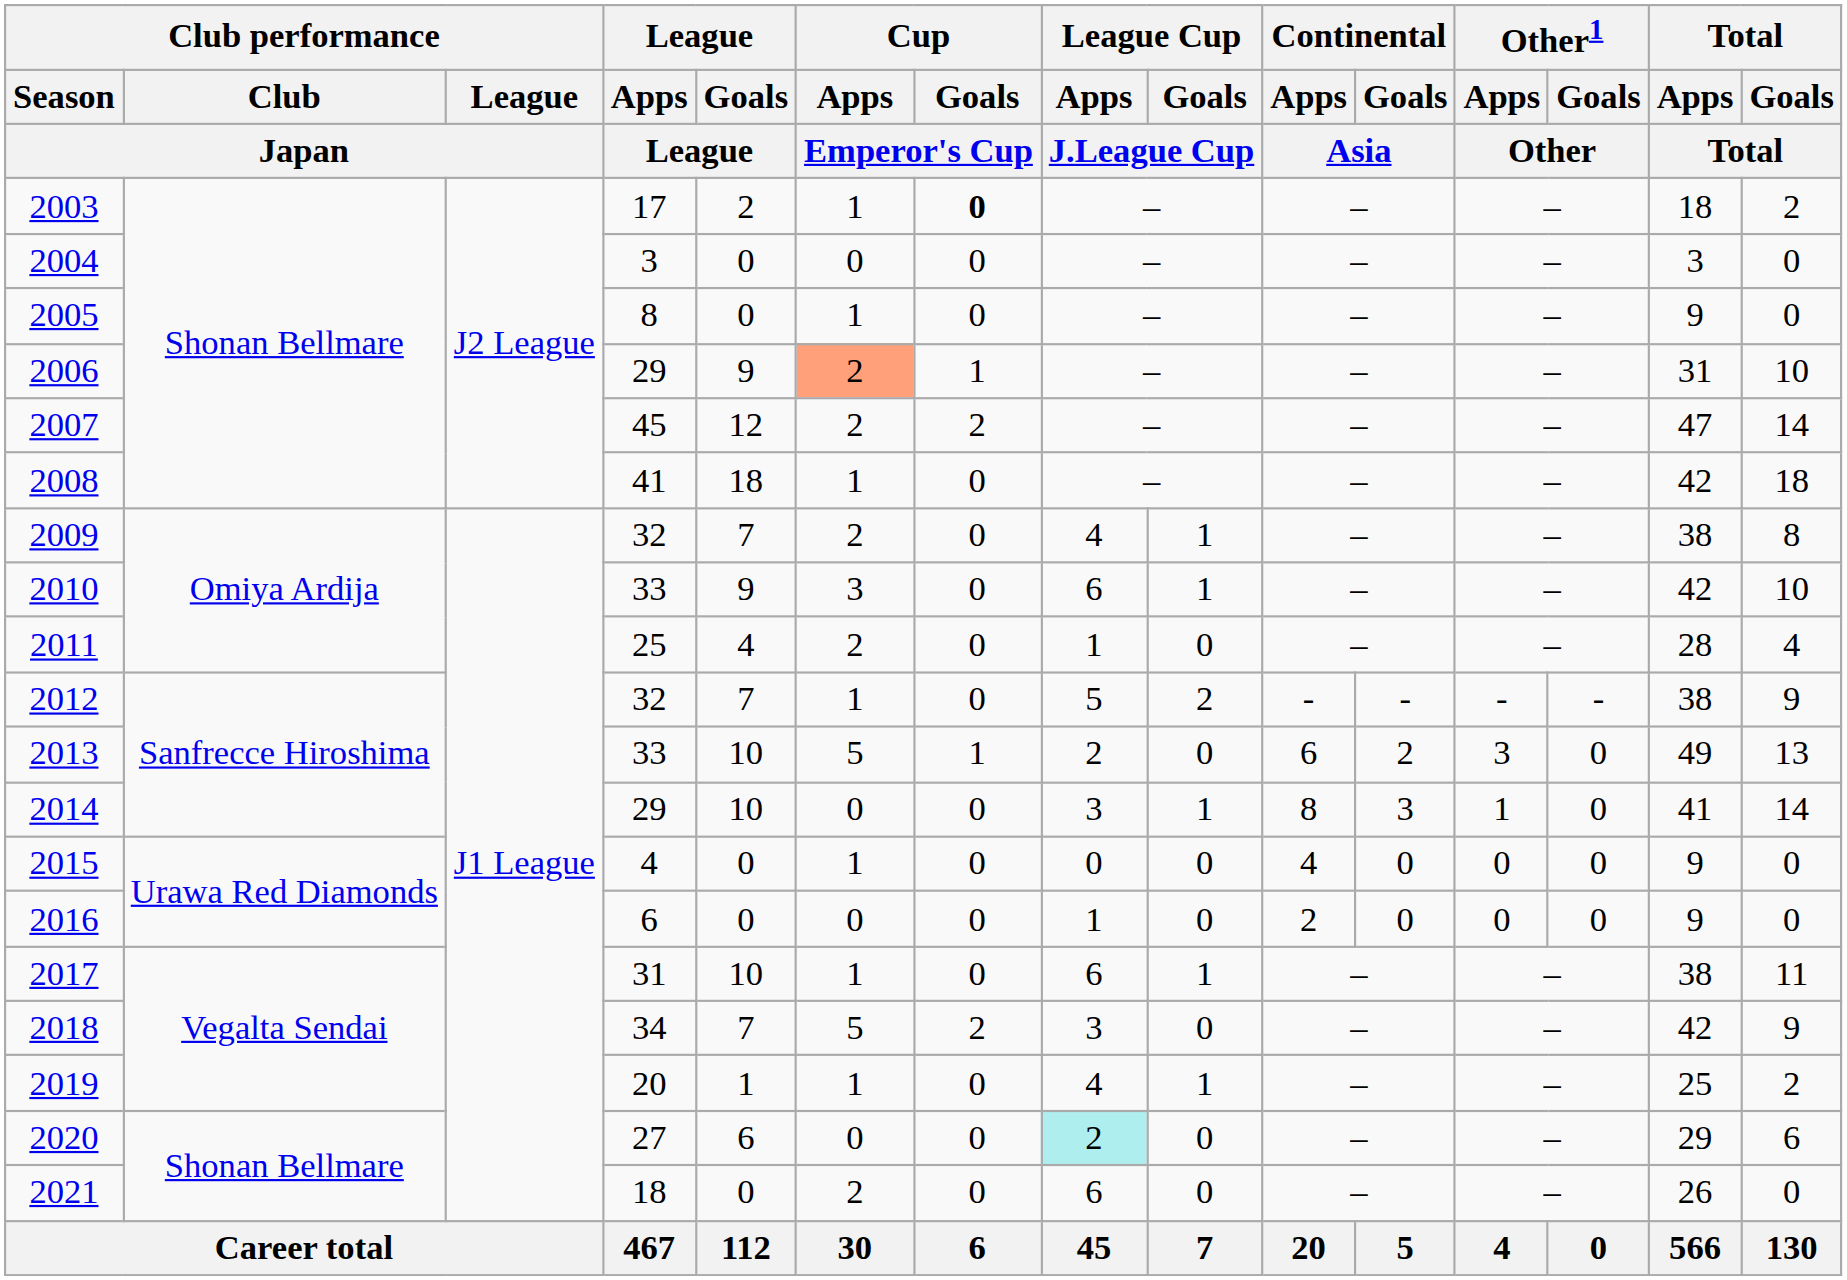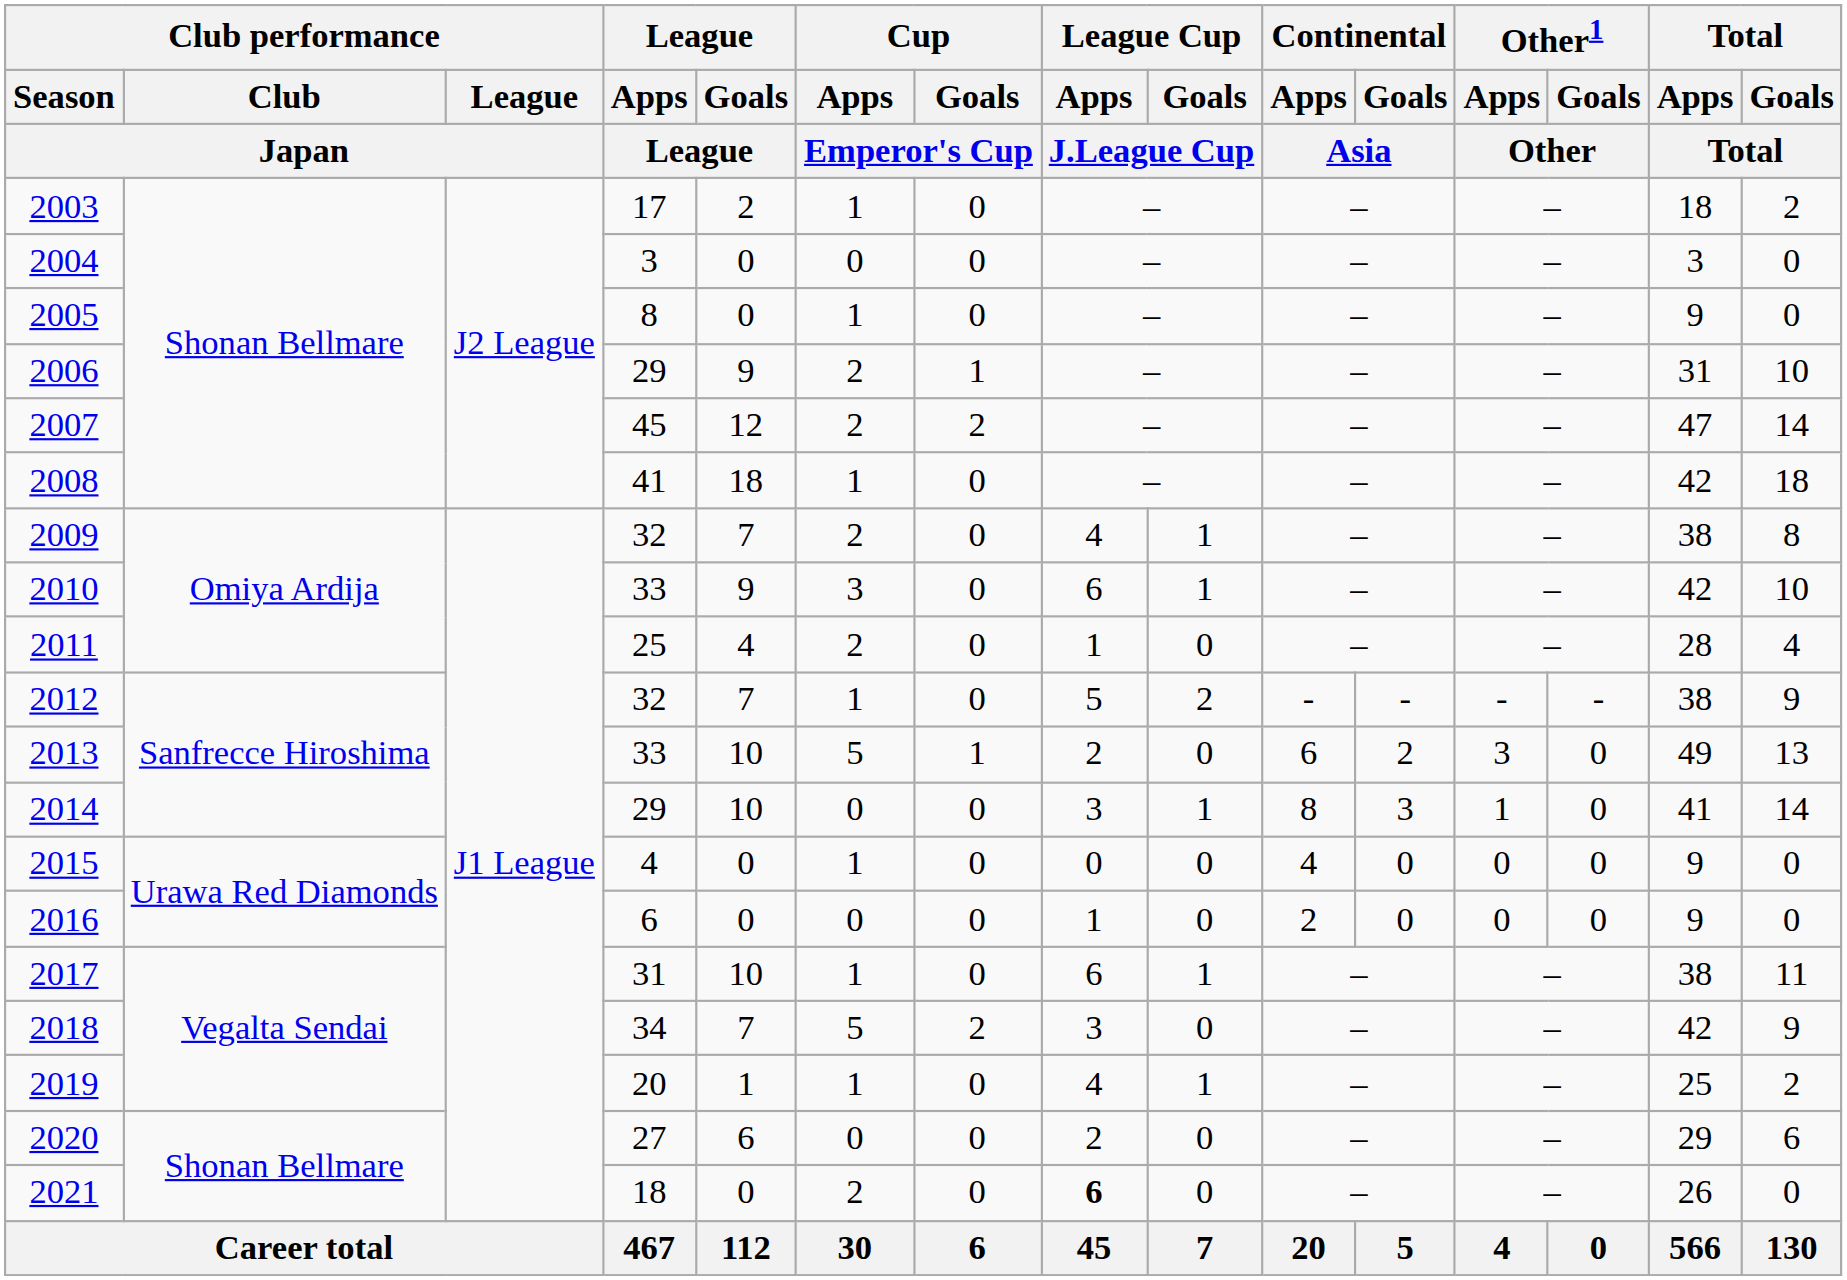(977, 205) bold -> (977, 205) normal
(855, 370) lightsalmon background -> (855, 370) no background
(1094, 1137) paleturquoise background -> (1094, 1137) no background
(1094, 1192) normal -> (1094, 1192) bold
